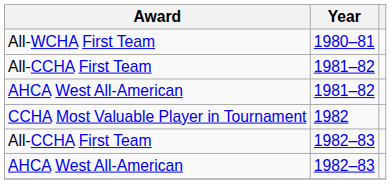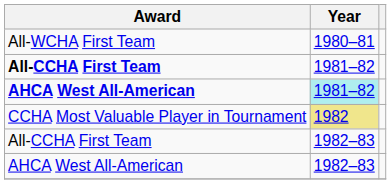(80, 66) normal -> (84, 66) bold
(96, 91) normal -> (101, 91) bold
(344, 91) no background -> (344, 91) paleturquoise background
(331, 116) no background -> (331, 116) khaki background
